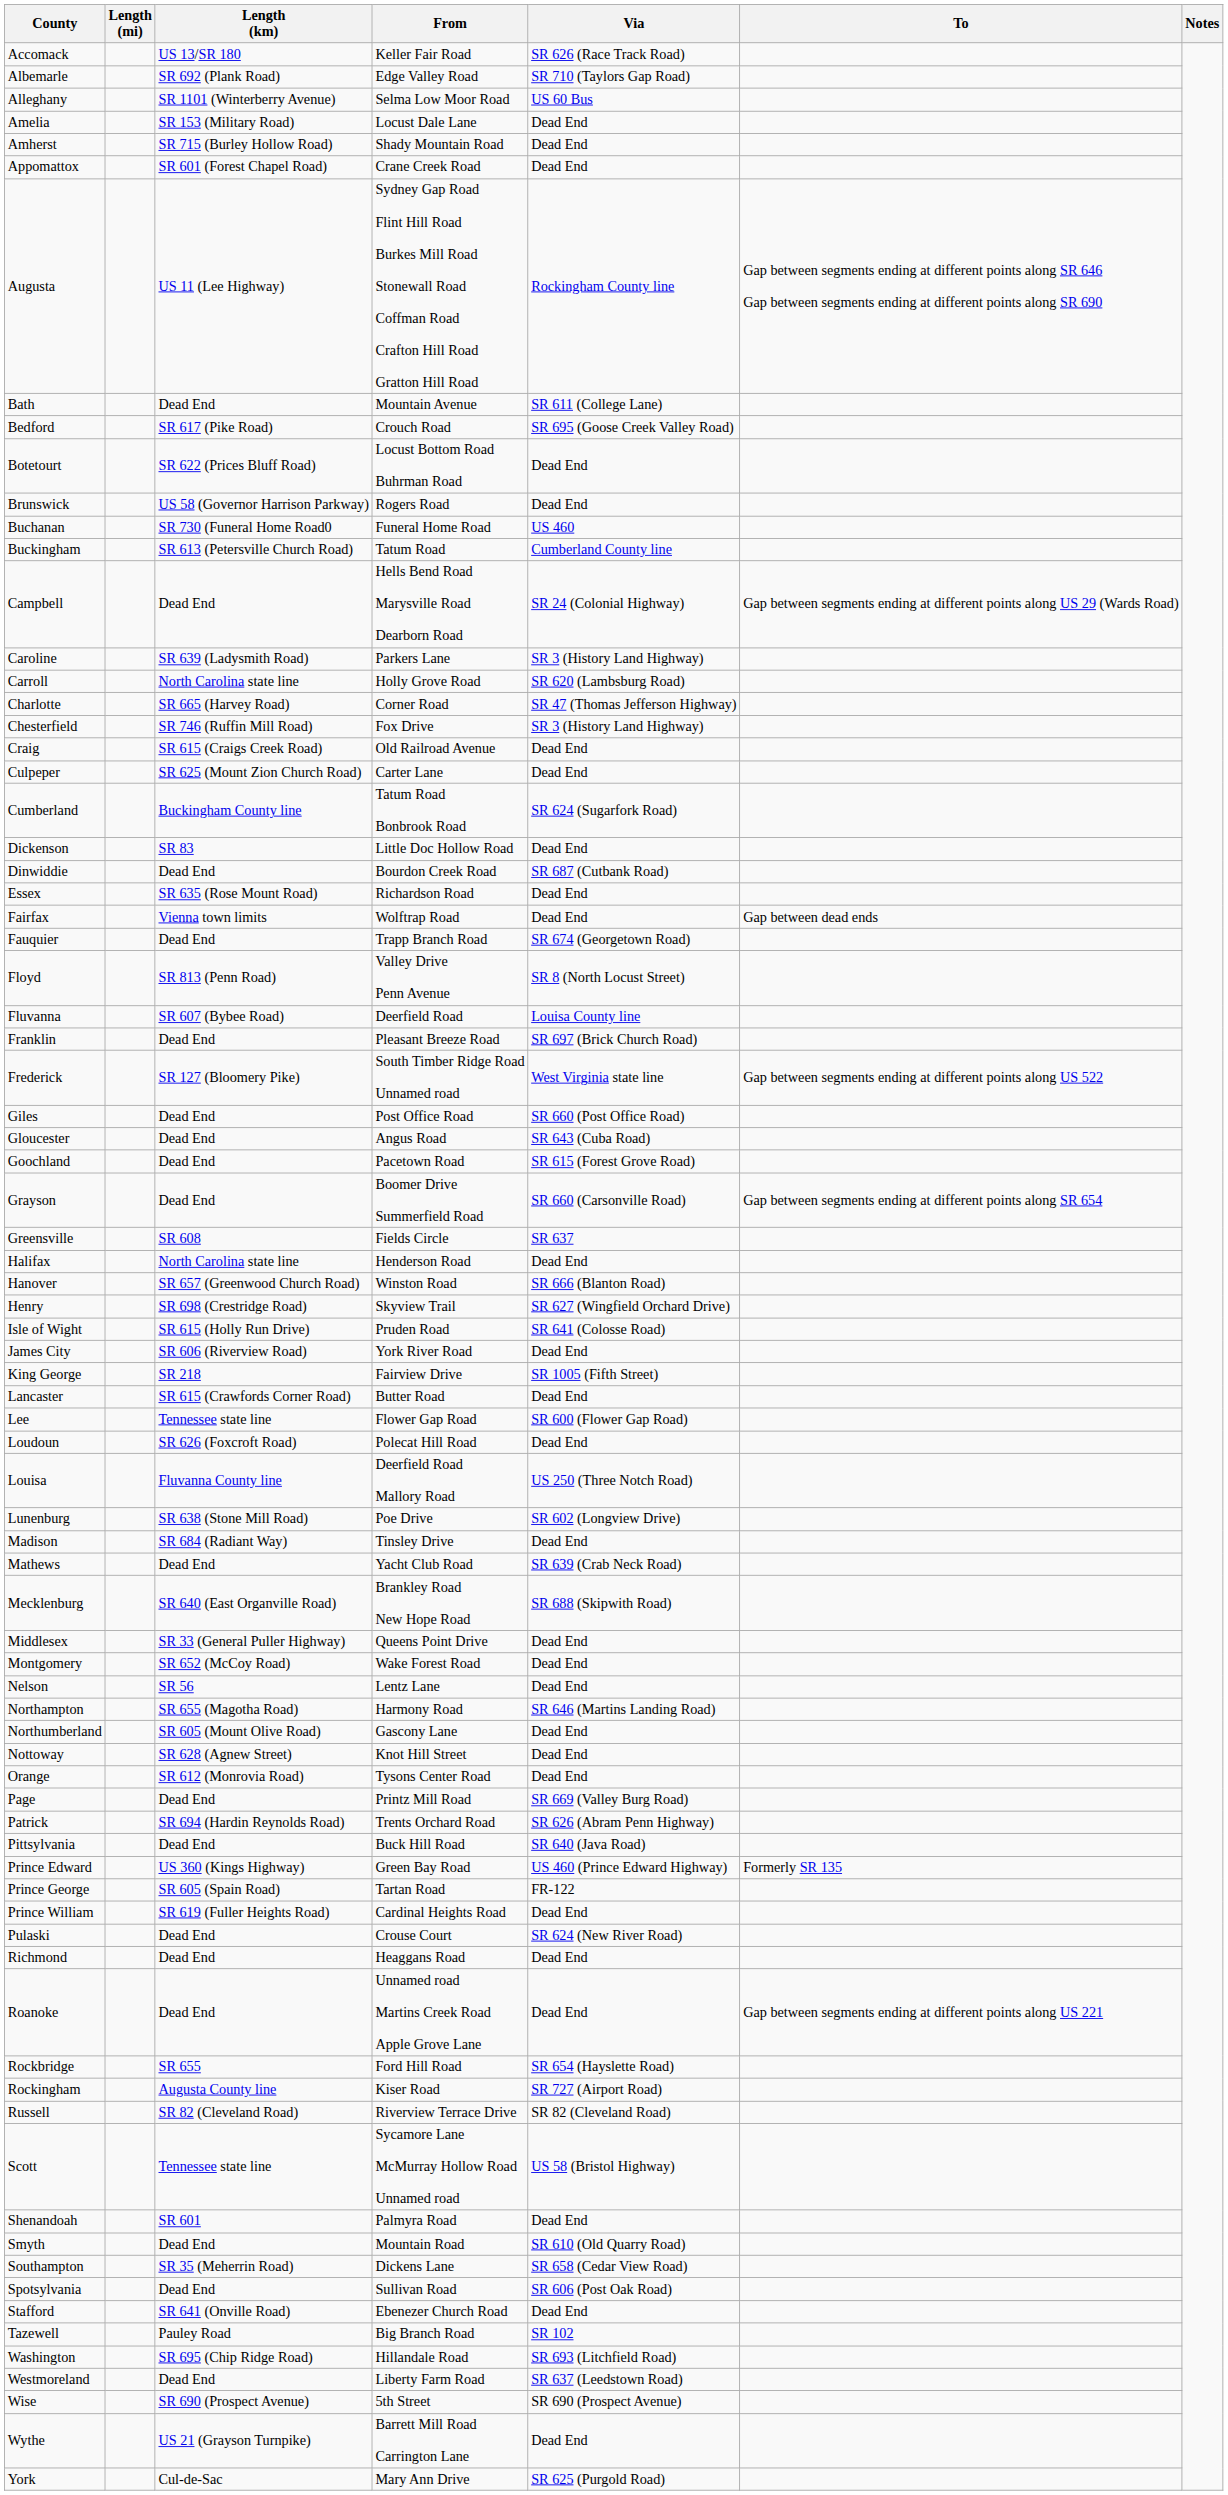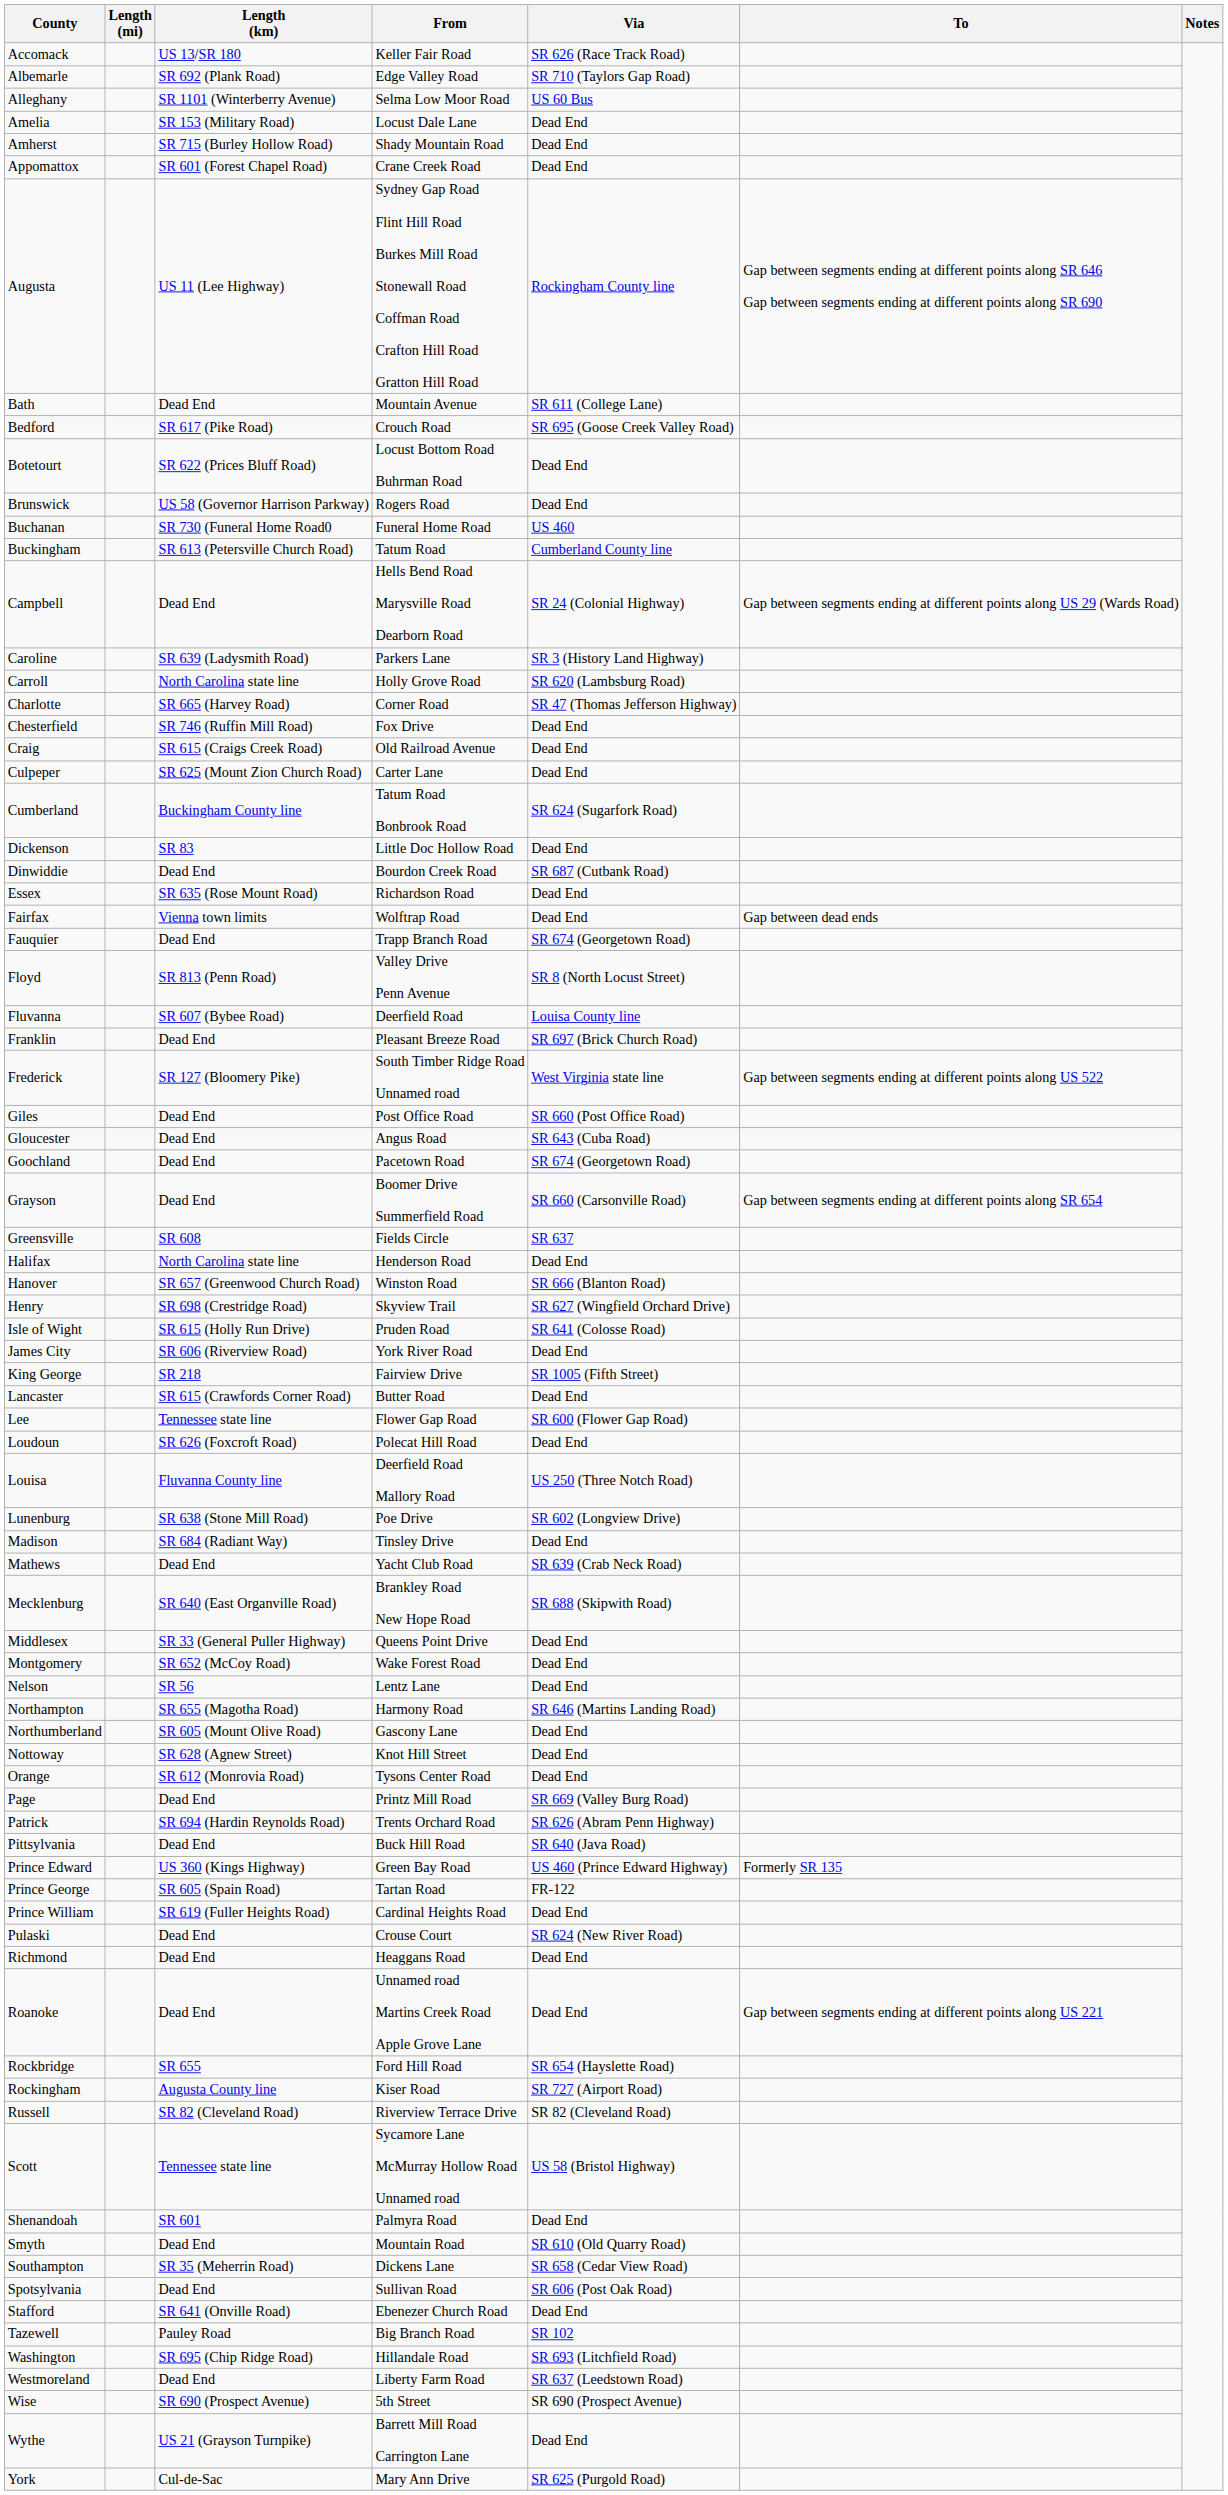(617, 726) SR 3 (History Land Highway) -> (559, 726) Dead End
(613, 1161) SR 615 (Forest Grove Road) -> (611, 1161) SR 674 (Georgetown Road)
